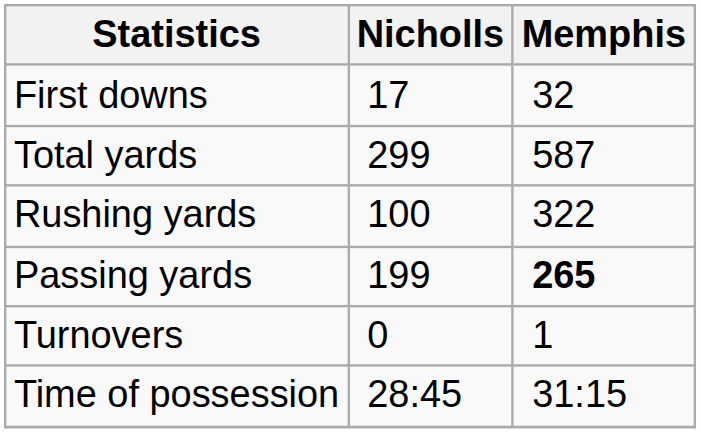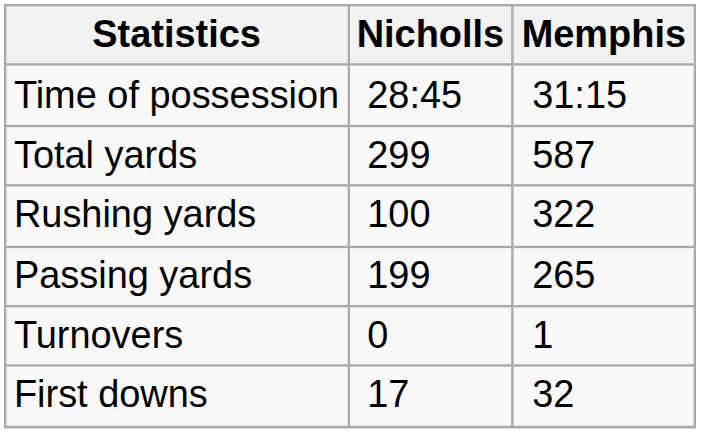rows swapped: (111, 94) <-> (177, 395)
(559, 275) bold -> (559, 275) normal
